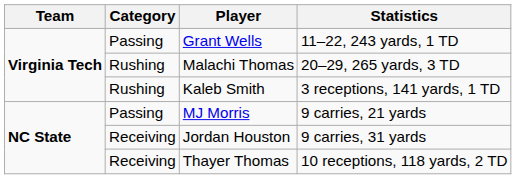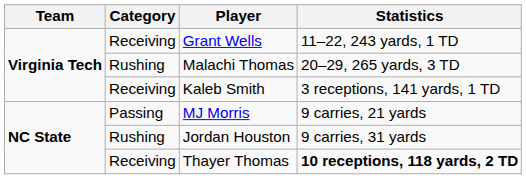(136, 40) Passing -> (142, 40) Receiving
(137, 89) Rushing -> (142, 89) Receiving
(142, 137) Receiving -> (137, 137) Rushing
(404, 161) normal -> (410, 161) bold
